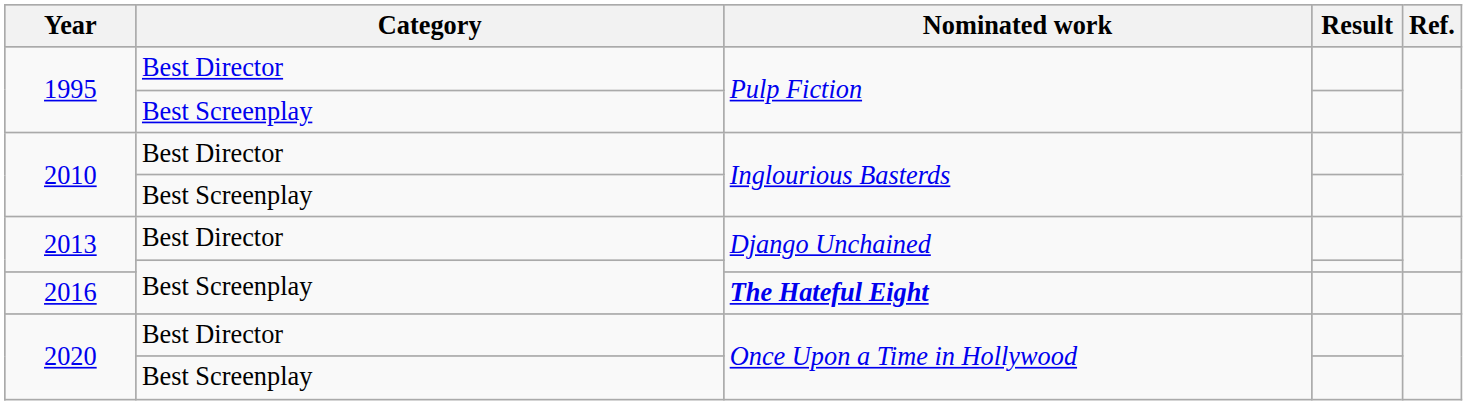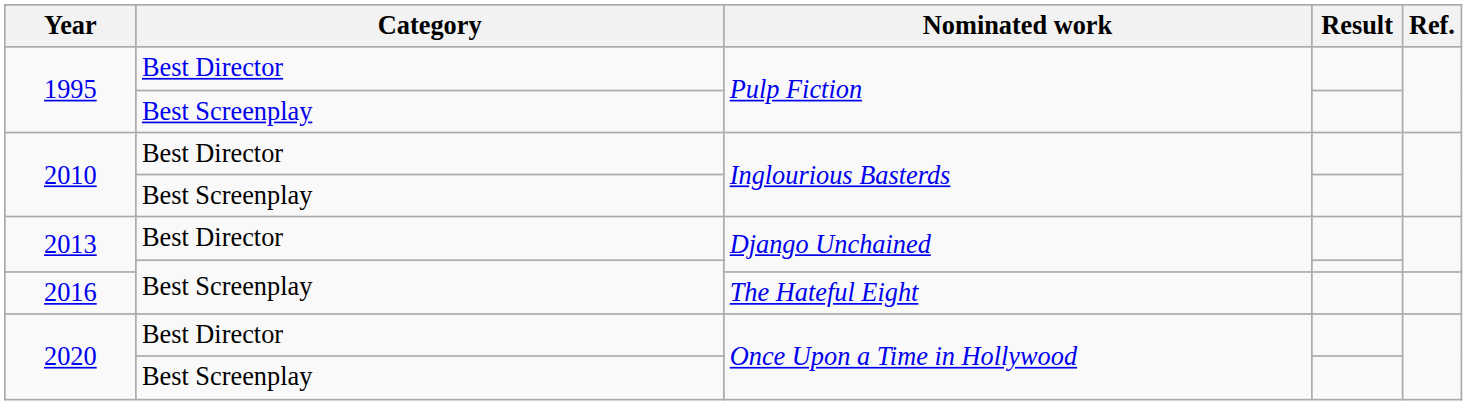(829, 292) bold -> (824, 292) normal
